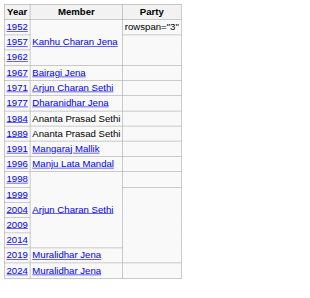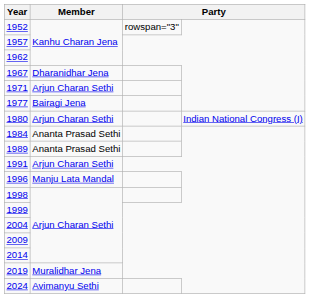(59, 73) Bairagi Jena -> (70, 73) Dharanidhar Jena
(70, 103) Dharanidhar Jena -> (59, 103) Bairagi Jena
+ row: (17, 118)
(66, 149) Mangaraj Mallik -> (73, 164) Arjun Charan Sethi
(67, 270) Muralidhar Jena -> (66, 286) Avimanyu Sethi
